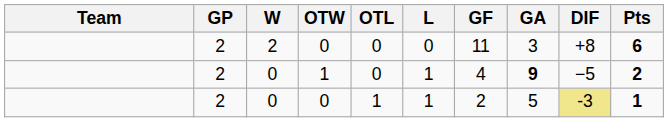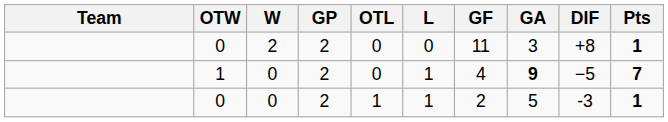columns swapped: (220, 18) <-> (324, 18)
(637, 46) 6 -> (637, 46) 1
(637, 74) 2 -> (637, 74) 7
(585, 102) khaki background -> (585, 102) no background
